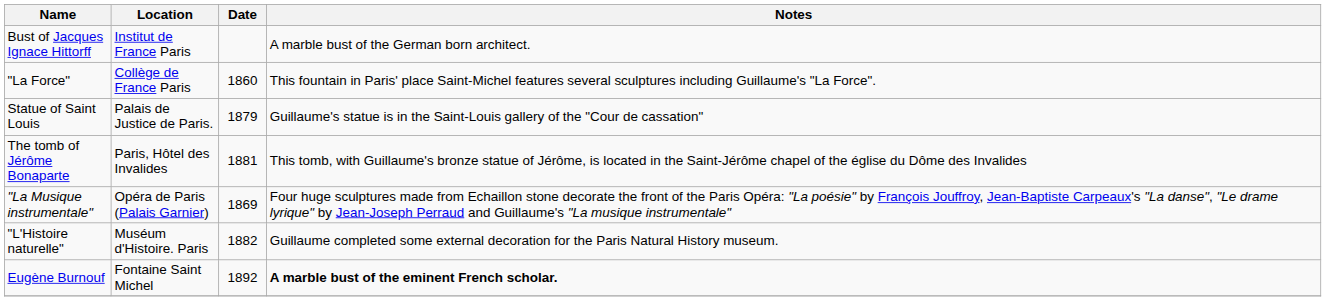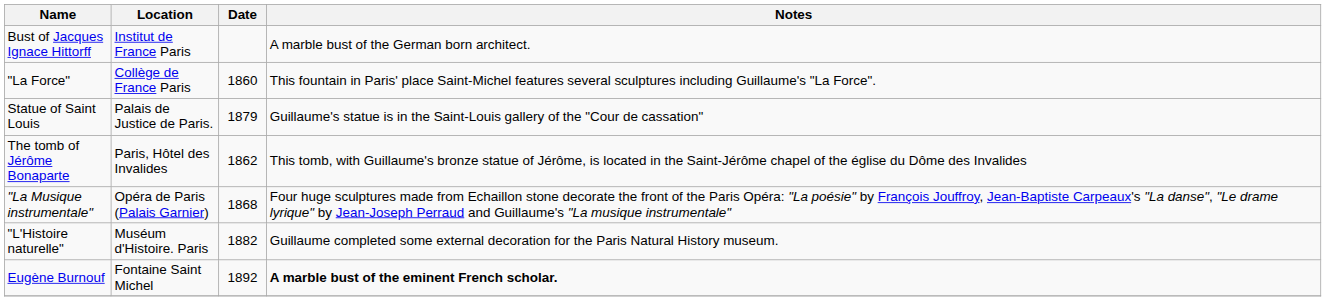(243, 160) 1881 -> (243, 160) 1862
(243, 204) 1869 -> (243, 204) 1868
